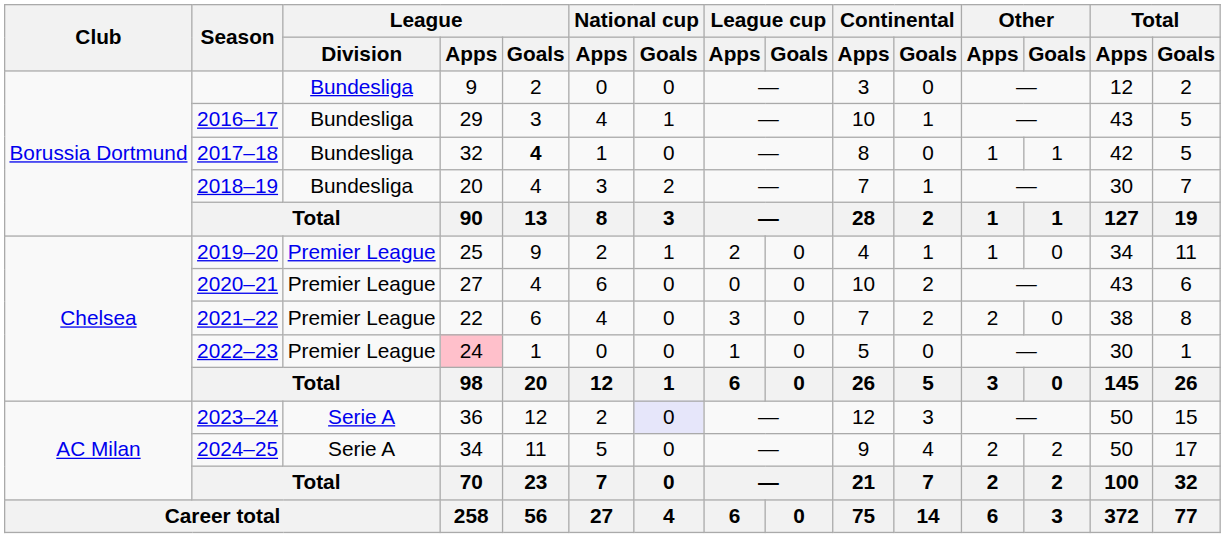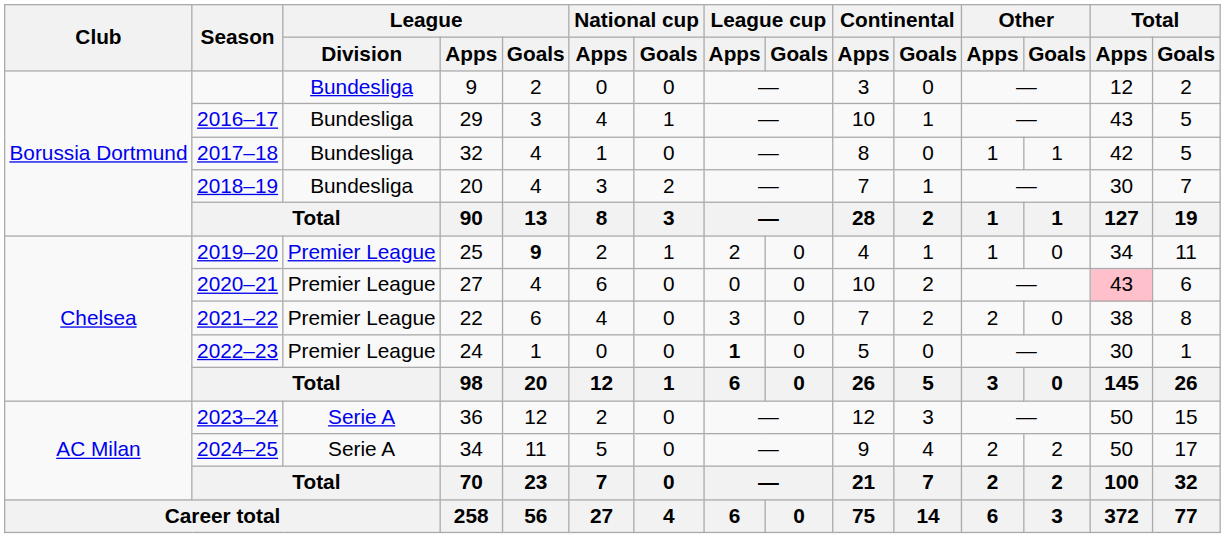(536, 152) bold -> (536, 152) normal
(536, 251) normal -> (536, 251) bold
(1122, 284) no background -> (1122, 284) pink background
(471, 350) pink background -> (471, 350) no background
(735, 350) normal -> (735, 350) bold
(669, 416) lavender background -> (669, 416) no background
